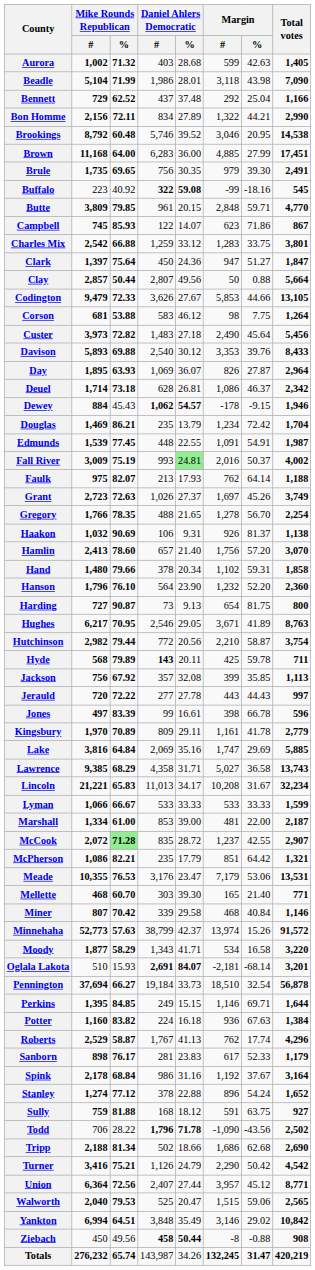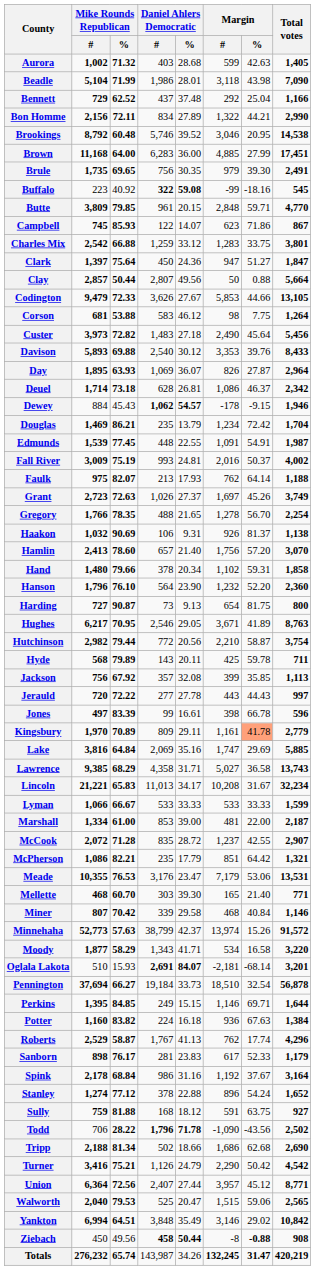(100, 407) bold -> (100, 407) normal
(190, 461) lightgreen background -> (190, 461) no background
(166, 660) bold -> (166, 660) normal
(259, 732) no background -> (259, 732) lightsalmon background
(124, 841) lightgreen background -> (124, 841) no background
(124, 1130) normal -> (124, 1130) bold
(260, 1238) normal -> (260, 1238) bold
